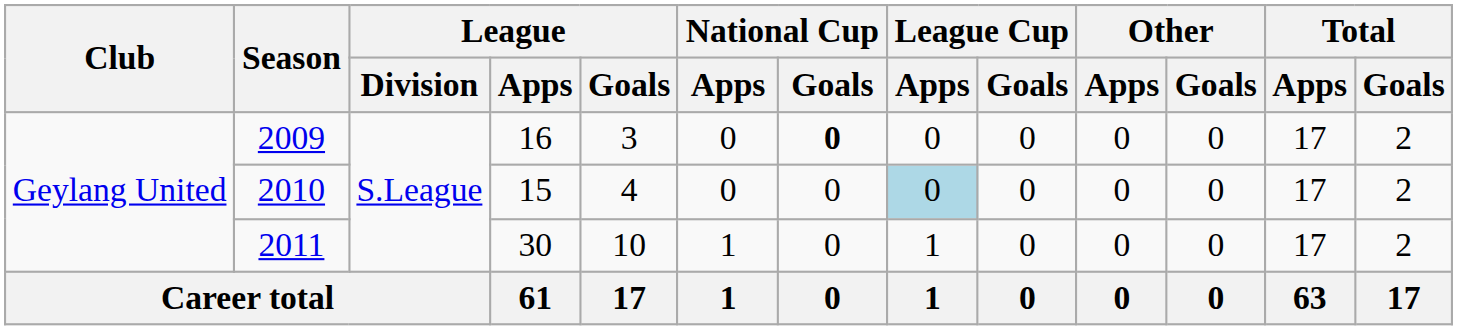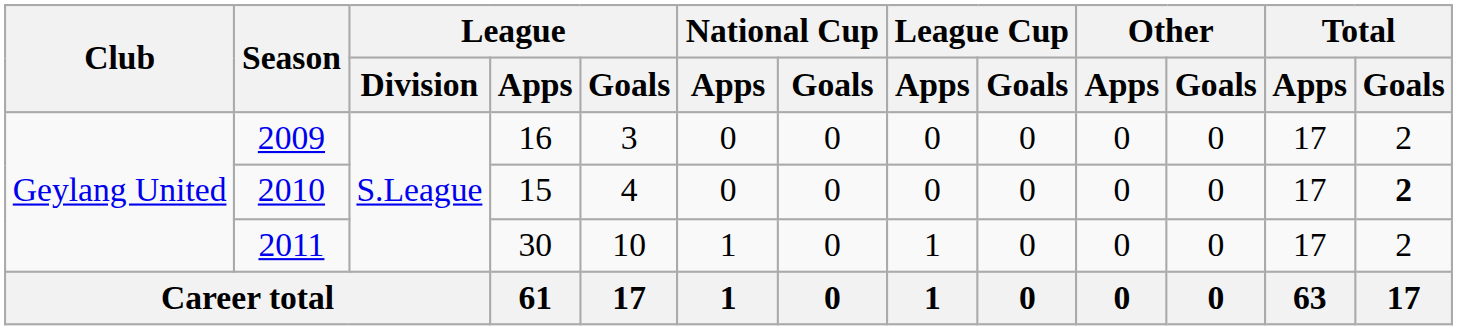(832, 137) bold -> (832, 137) normal
(932, 191) lightblue background -> (932, 191) no background
(1404, 191) normal -> (1404, 191) bold
